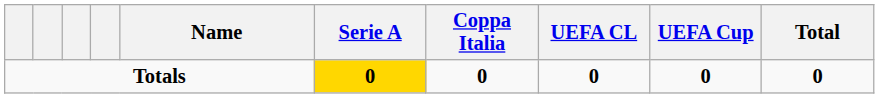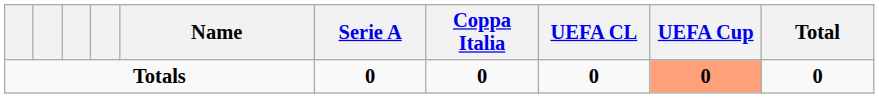(370, 76) gold background -> (370, 76) no background
(706, 76) no background -> (706, 76) lightsalmon background
